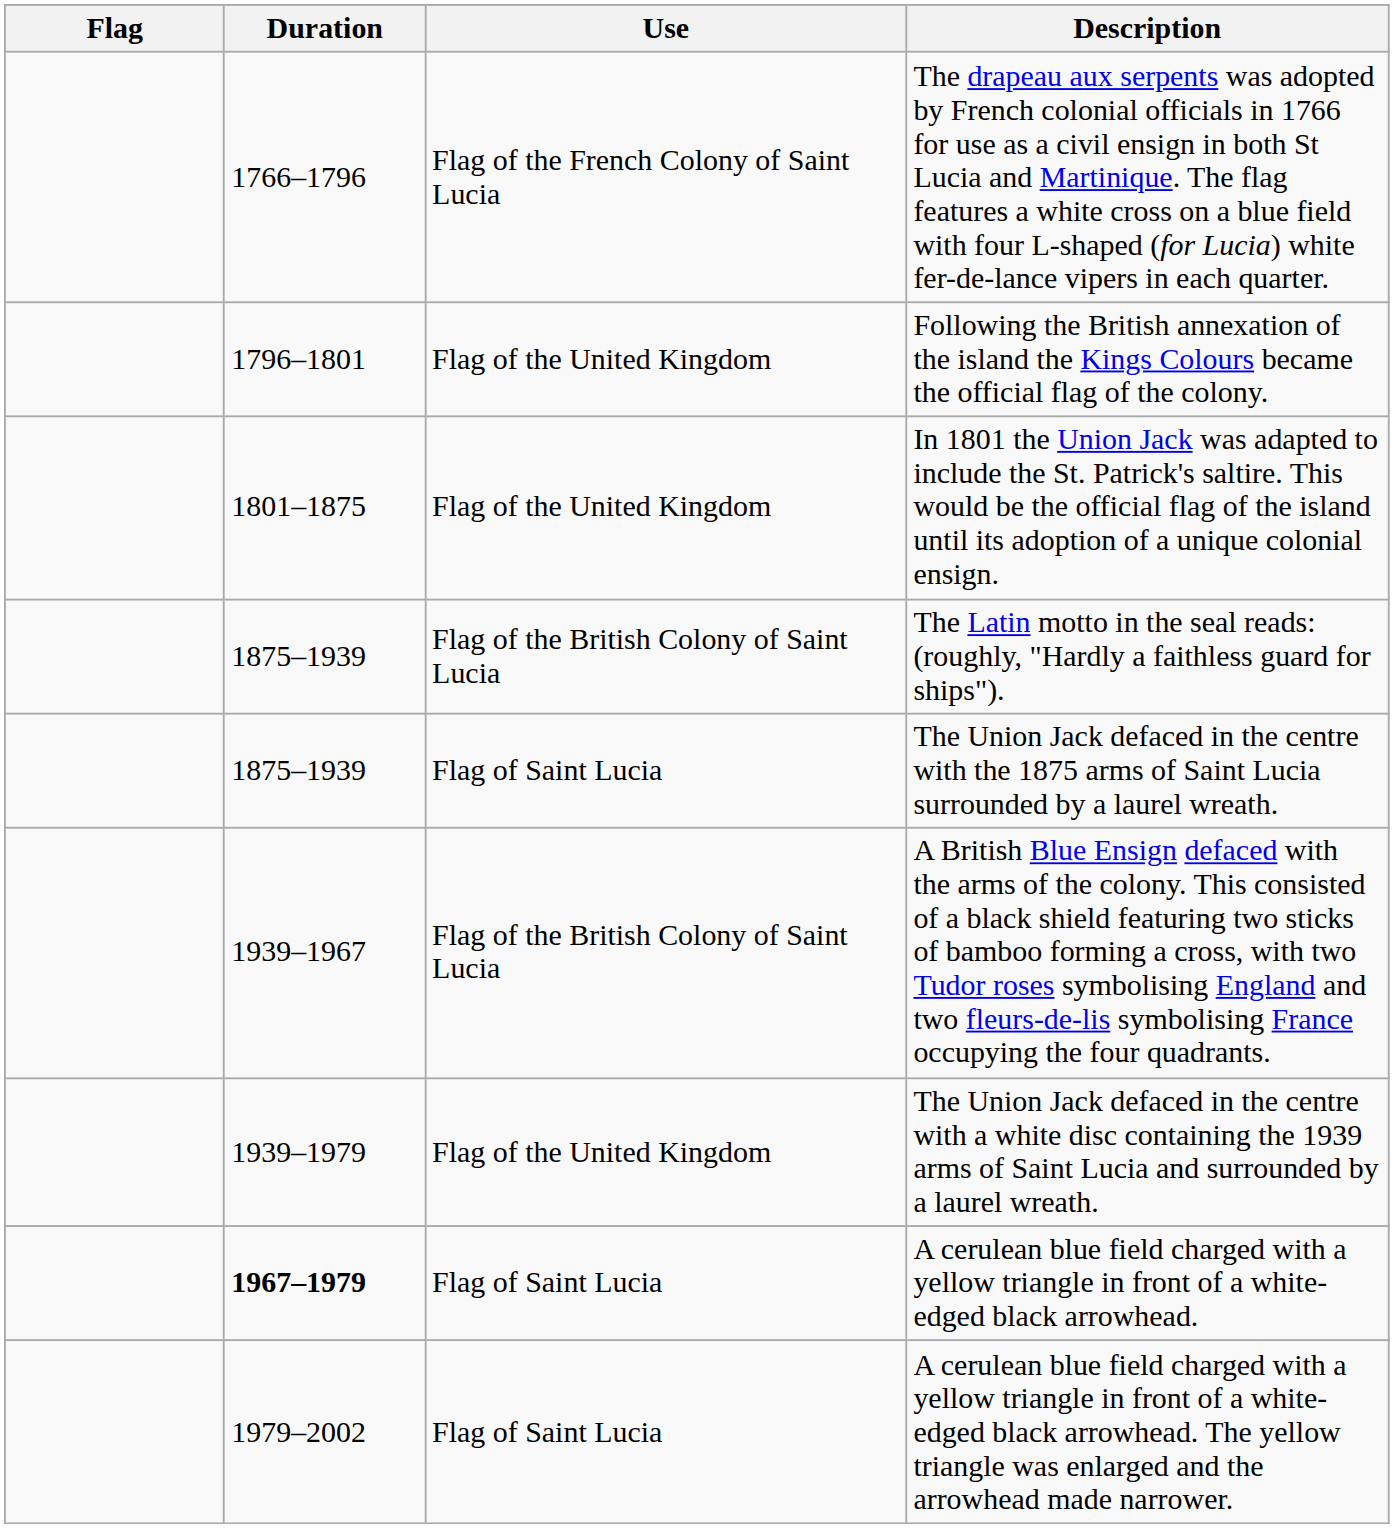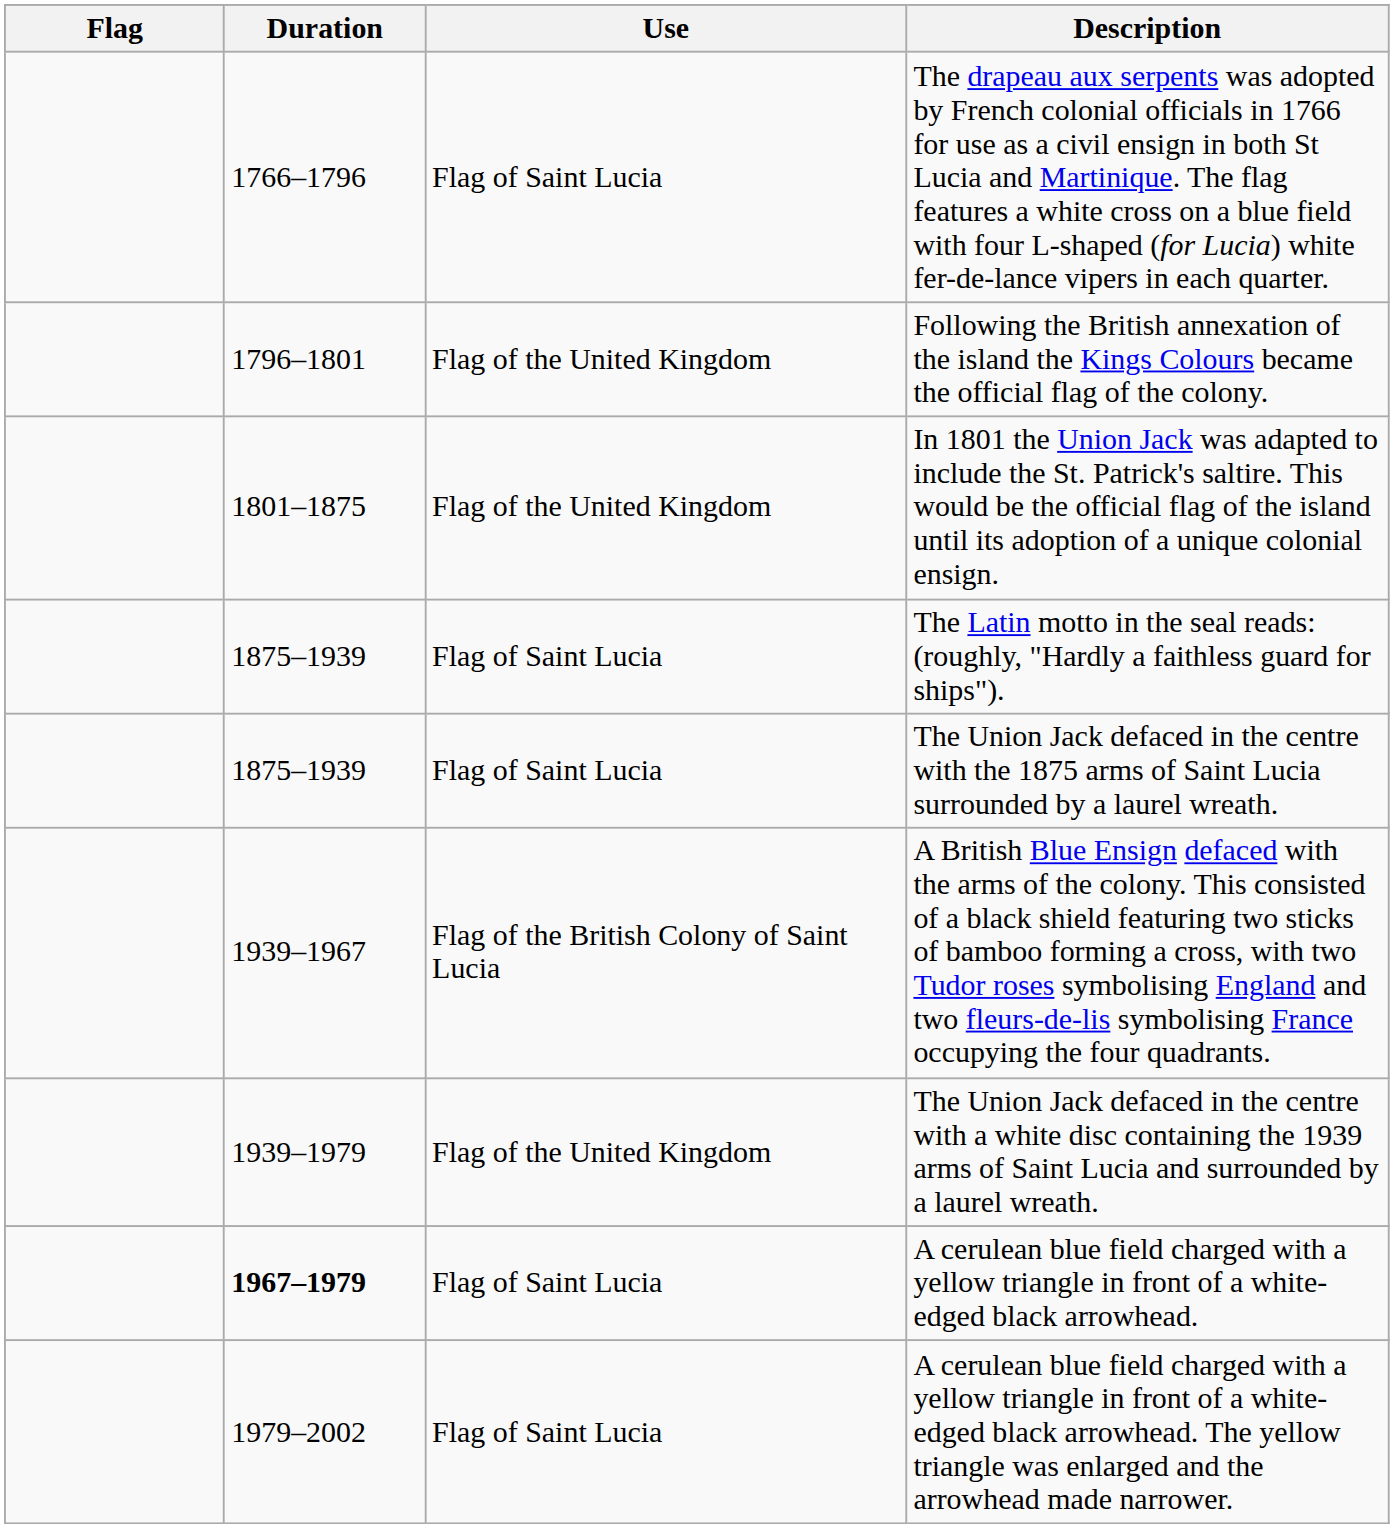(641, 176) Flag of the French Colony of Saint Lucia -> (547, 176) Flag of Saint Lucia
(640, 655) Flag of the British Colony of Saint Lucia -> (547, 655) Flag of Saint Lucia
